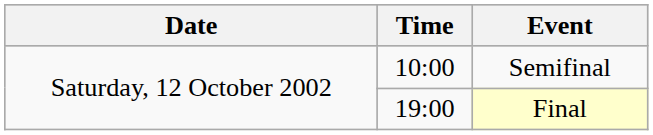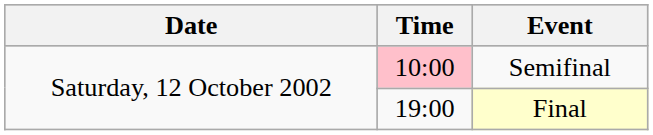(425, 66) no background -> (425, 66) pink background
